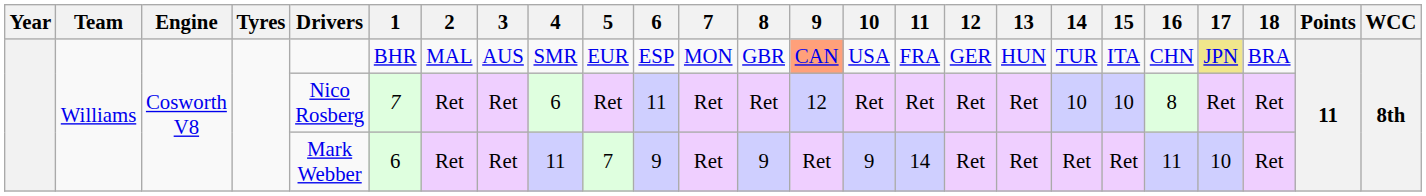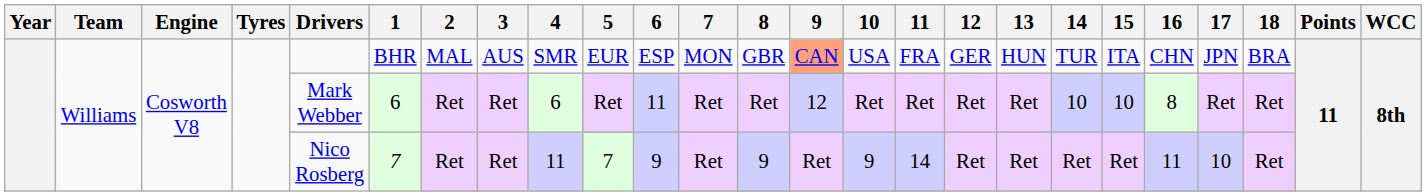(1221, 56) khaki background -> (1221, 56) no background
(330, 102) Nico Rosberg -> (330, 102) Mark Webber
(395, 102) 7 -> (395, 102) 6
(330, 161) Mark Webber -> (330, 161) Nico Rosberg
(395, 161) 6 -> (395, 161) 7
